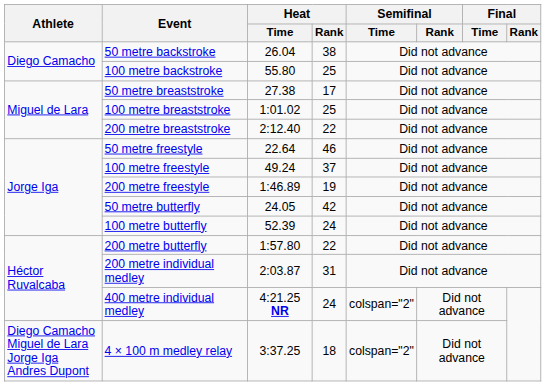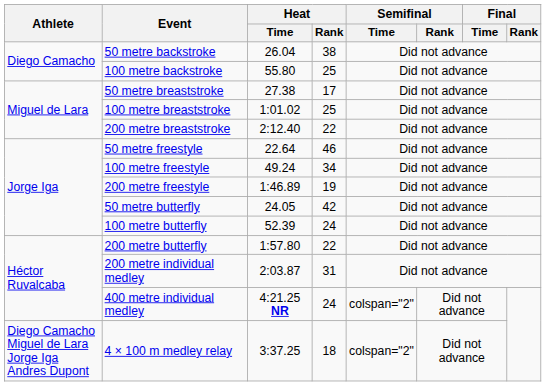(329, 168) 37 -> (329, 168) 34
